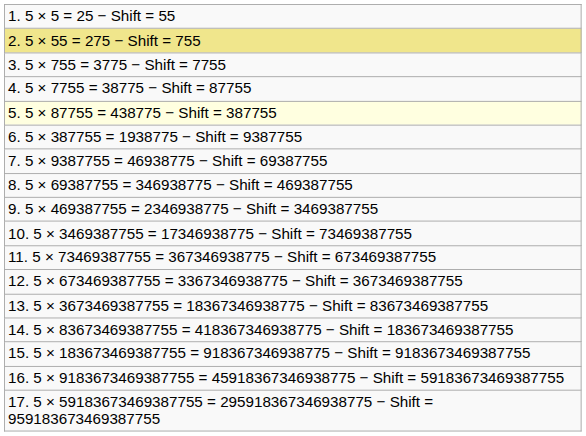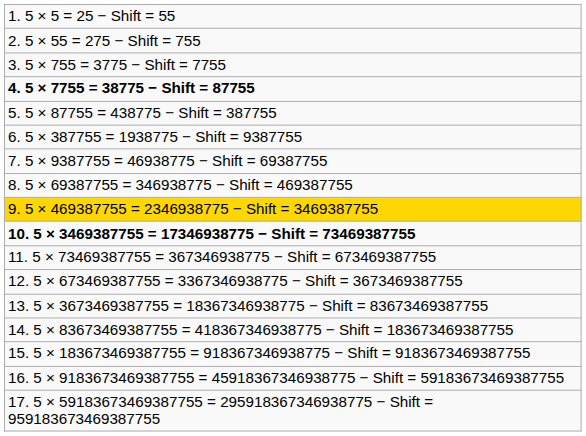(104, 40) khaki background -> (104, 40) no background
(130, 88) normal -> (131, 88) bold
(142, 112) lightyellow background -> (142, 112) no background
(193, 209) no background -> (193, 209) gold background
(210, 233) normal -> (212, 233) bold
